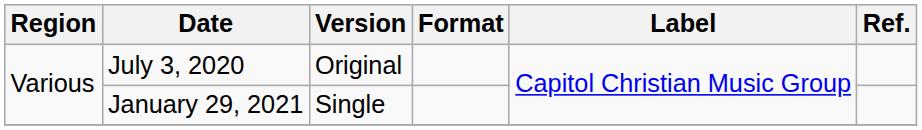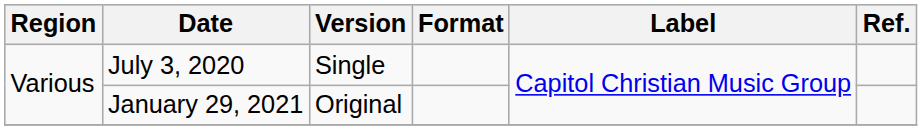(359, 64) Original -> (350, 64) Single
(350, 104) Single -> (359, 104) Original
